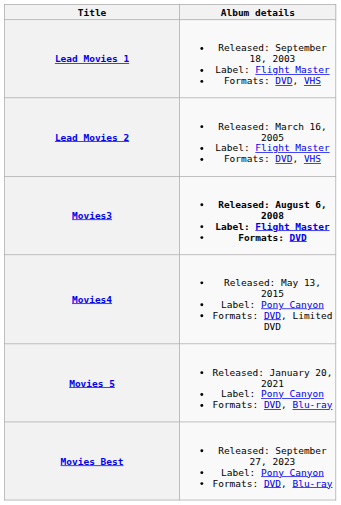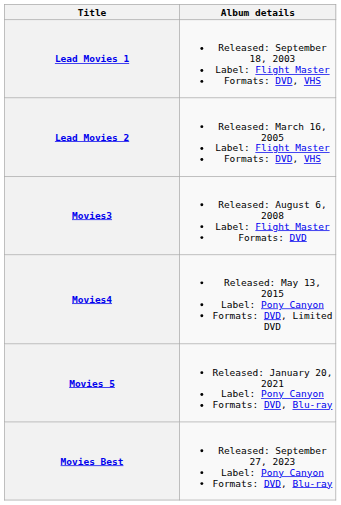(258, 221) bold -> (258, 221) normal
